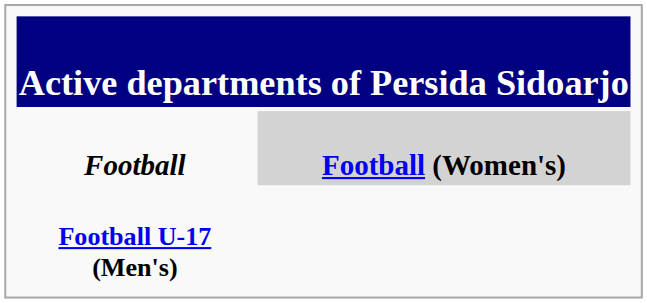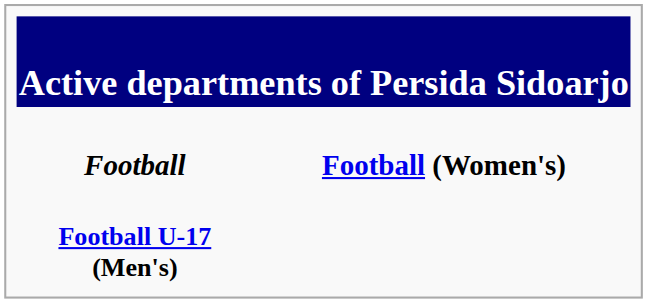(444, 164) lightgrey background -> (444, 164) no background
